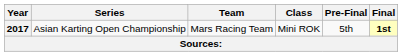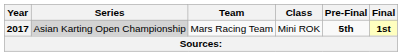(110, 28) no background -> (110, 28) lightgrey background
(346, 28) normal -> (346, 28) bold
